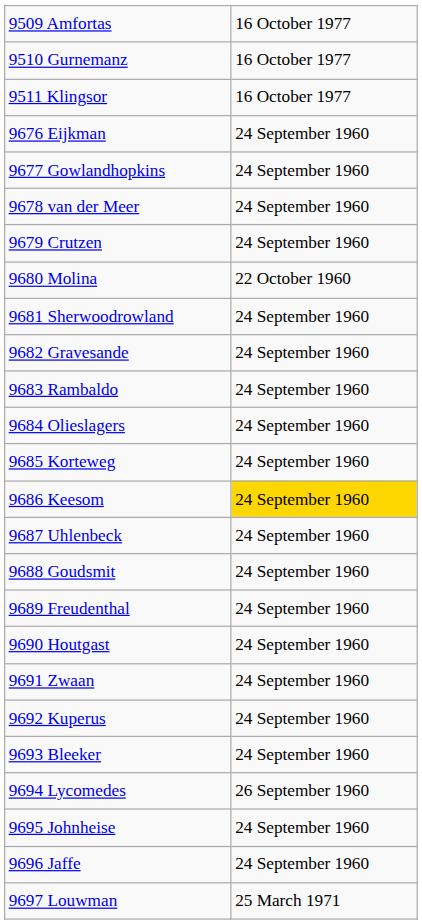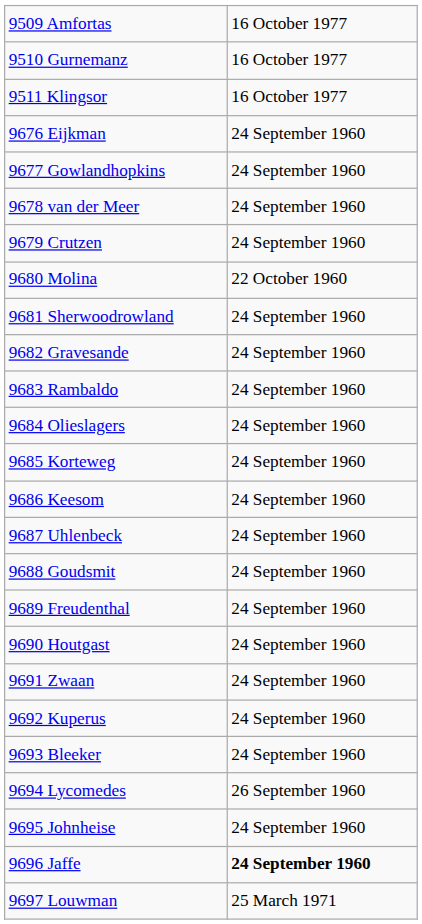(302, 498) gold background -> (298, 498) no background
(302, 863) normal -> (301, 863) bold
